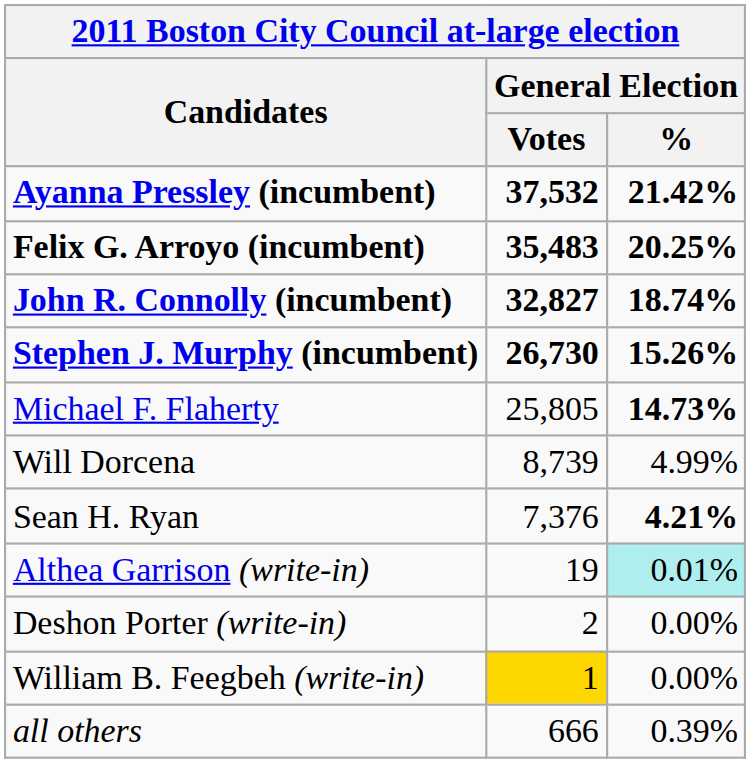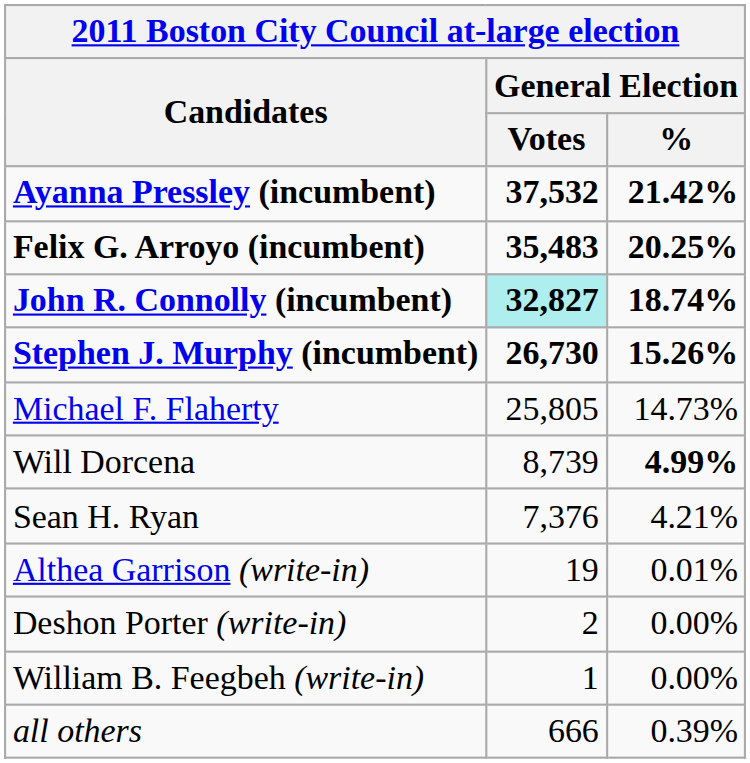(552, 300) no background -> (552, 300) paleturquoise background
(683, 407) bold -> (686, 407) normal
(694, 461) normal -> (691, 461) bold
(691, 515) bold -> (694, 515) normal
(694, 569) paleturquoise background -> (694, 569) no background
(590, 676) gold background -> (590, 676) no background
